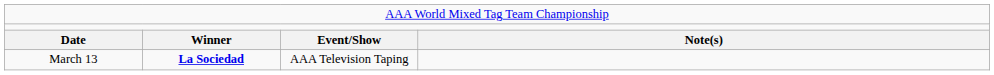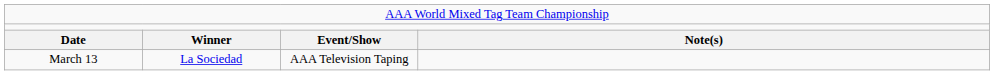(211, 59) bold -> (211, 59) normal
